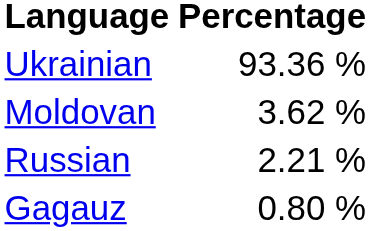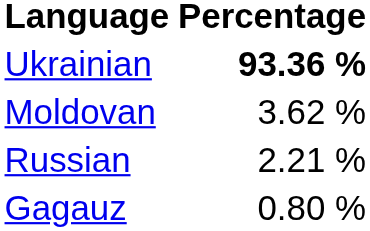(302, 64) normal -> (302, 64) bold
